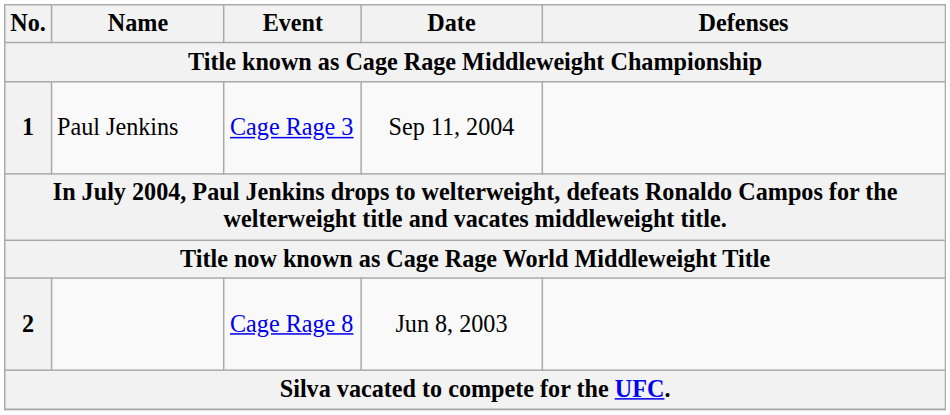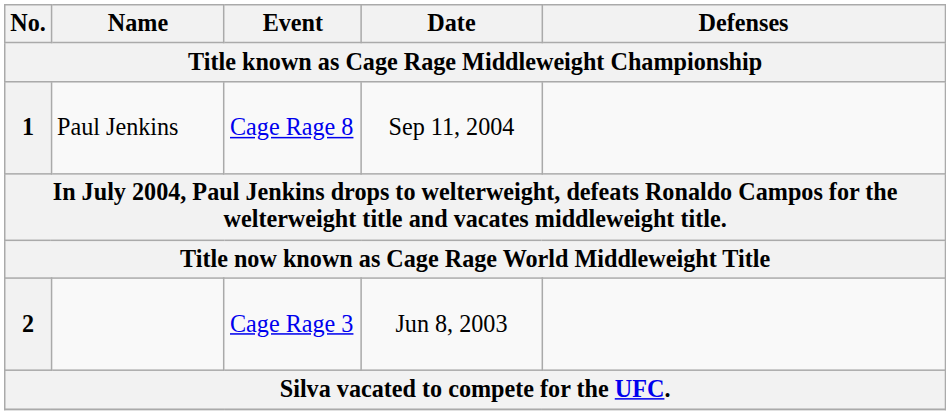(292, 127) Cage Rage 3 -> (292, 127) Cage Rage 8
(292, 323) Cage Rage 8 -> (292, 323) Cage Rage 3
